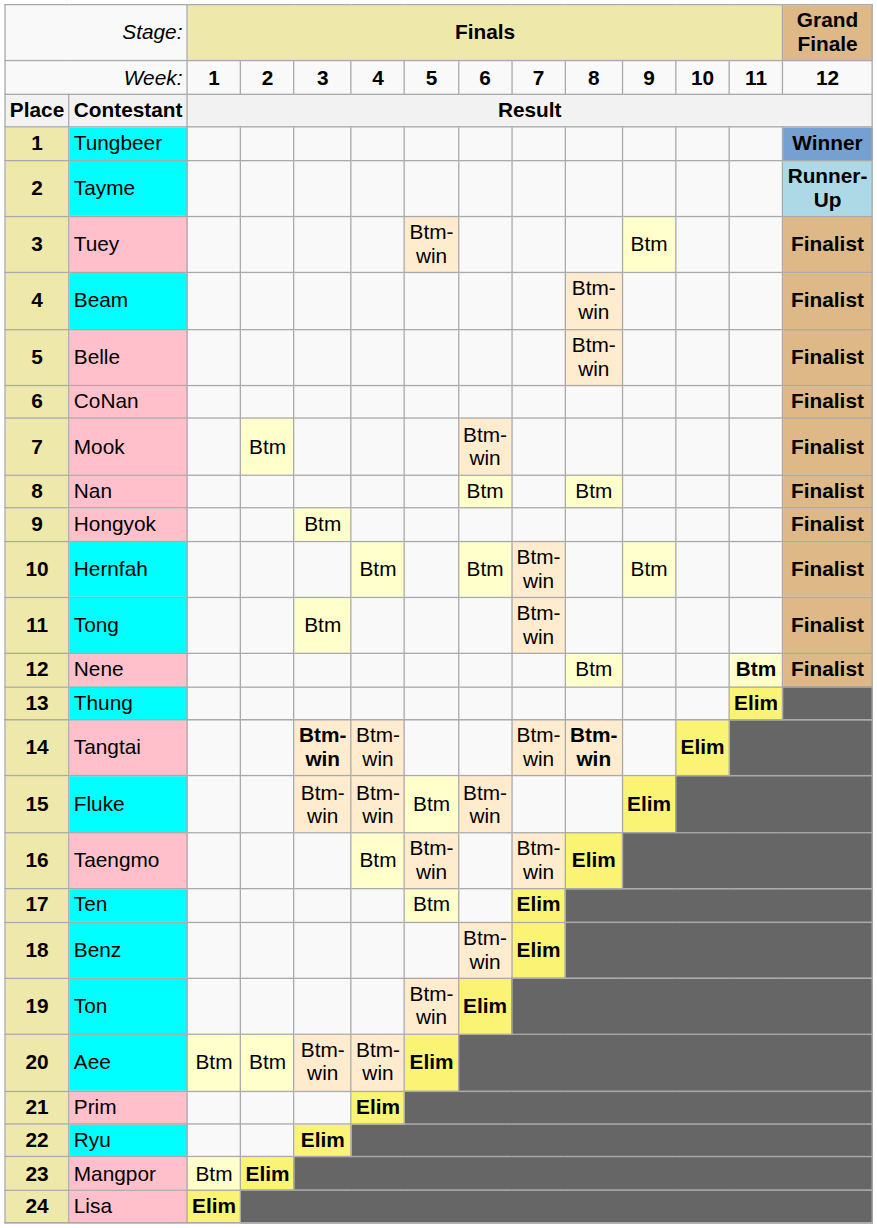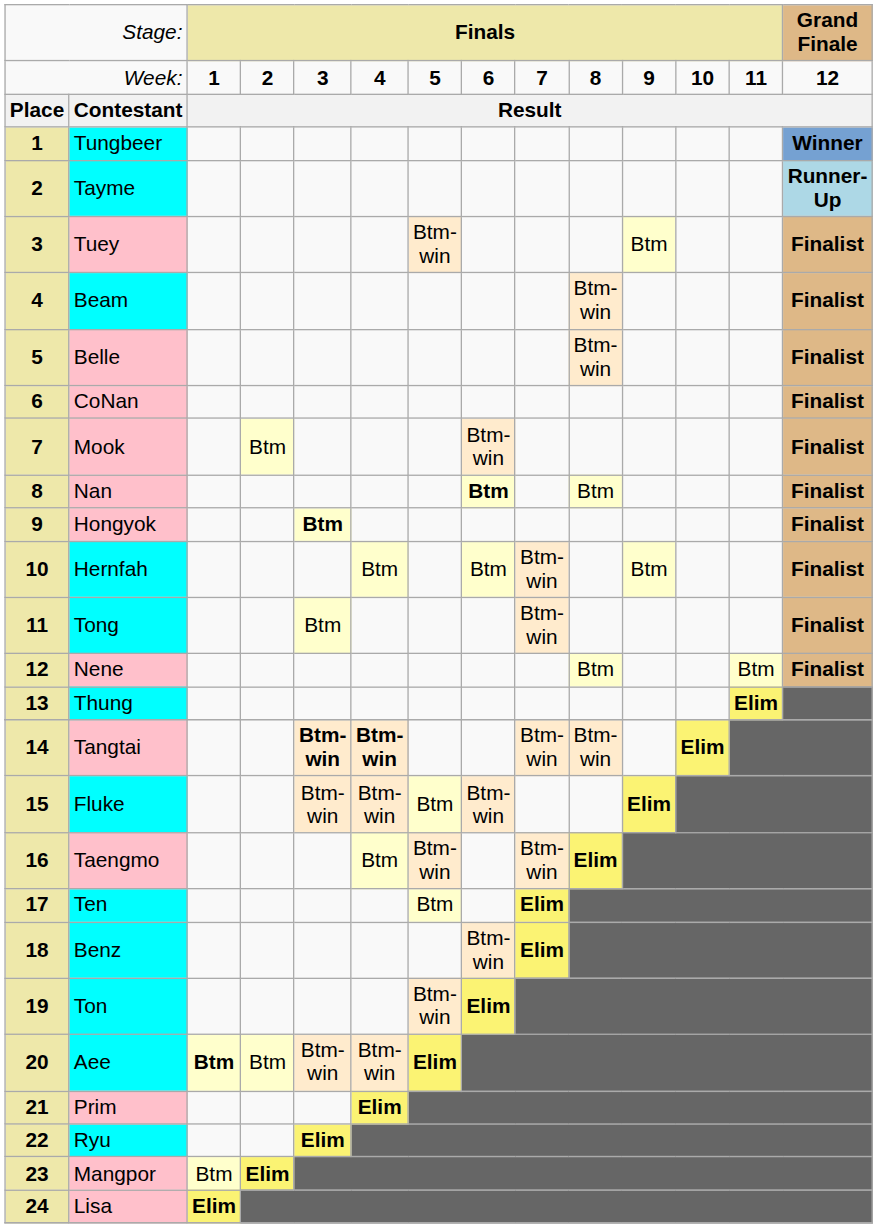(485, 491) normal -> (488, 491) bold
(323, 524) normal -> (323, 524) bold
(756, 670) bold -> (756, 670) normal
(378, 747) normal -> (380, 747) bold
(594, 747) bold -> (595, 747) normal
(214, 1062) normal -> (214, 1062) bold
